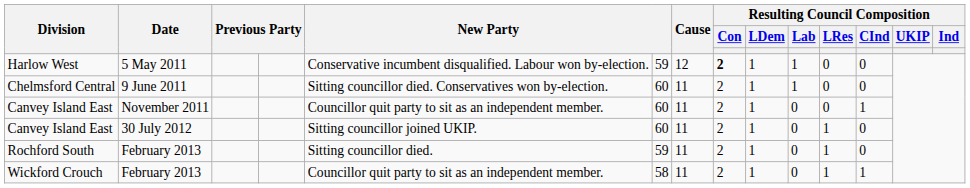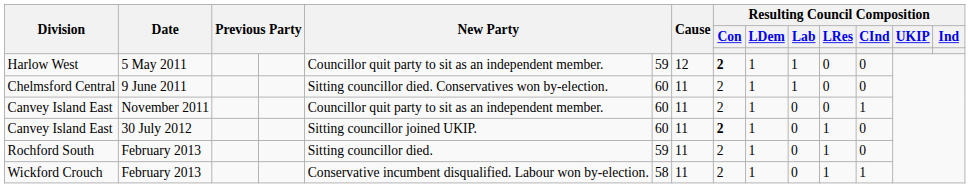(478, 64) Conservative incumbent disqualified. Labour won by-election. -> (456, 64) Councillor quit party to sit as an independent member.
(720, 129) normal -> (720, 129) bold
(456, 172) Councillor quit party to sit as an independent member. -> (478, 172) Conservative incumbent disqualified. Labour won by-election.
